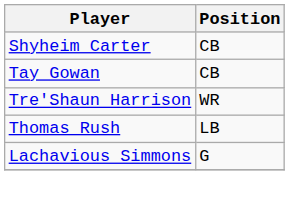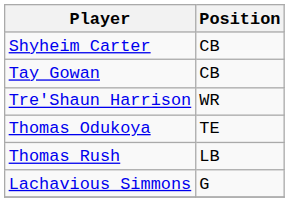+ row: (80, 129)
